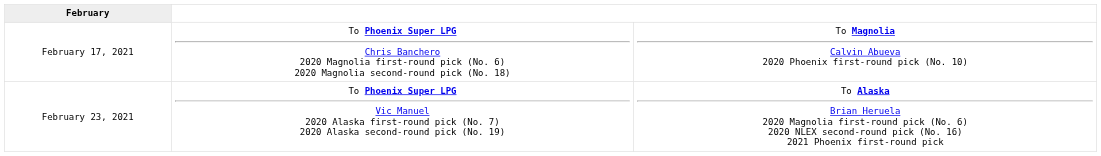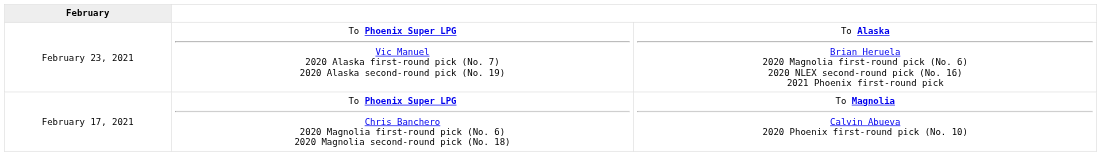rows swapped: (88, 52) <-> (88, 116)
